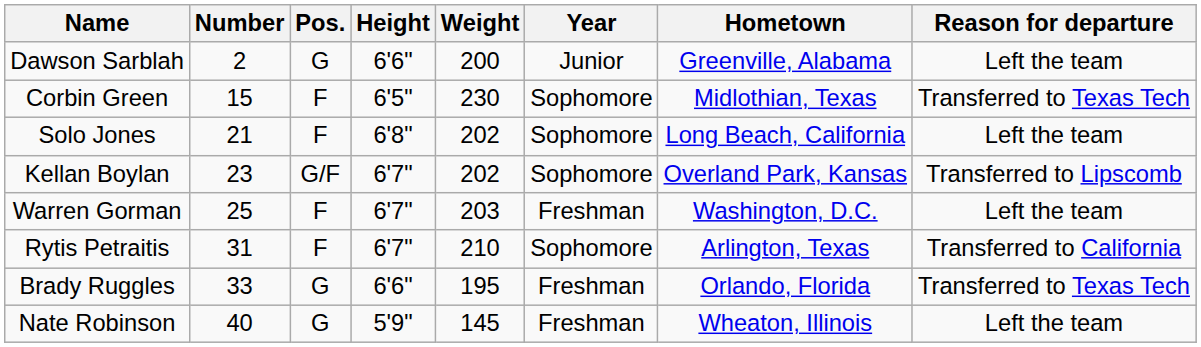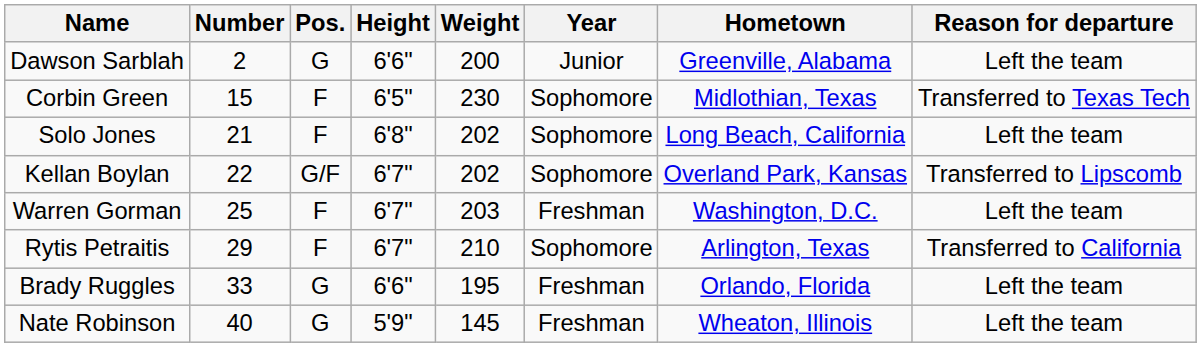(240, 173) 23 -> (240, 173) 22
(240, 248) 31 -> (240, 248) 29
(1054, 286) Transferred to Texas Tech -> (1054, 286) Left the team
